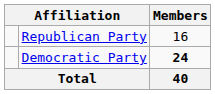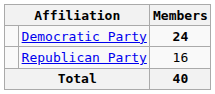rows swapped: (84, 57) <-> (84, 36)
